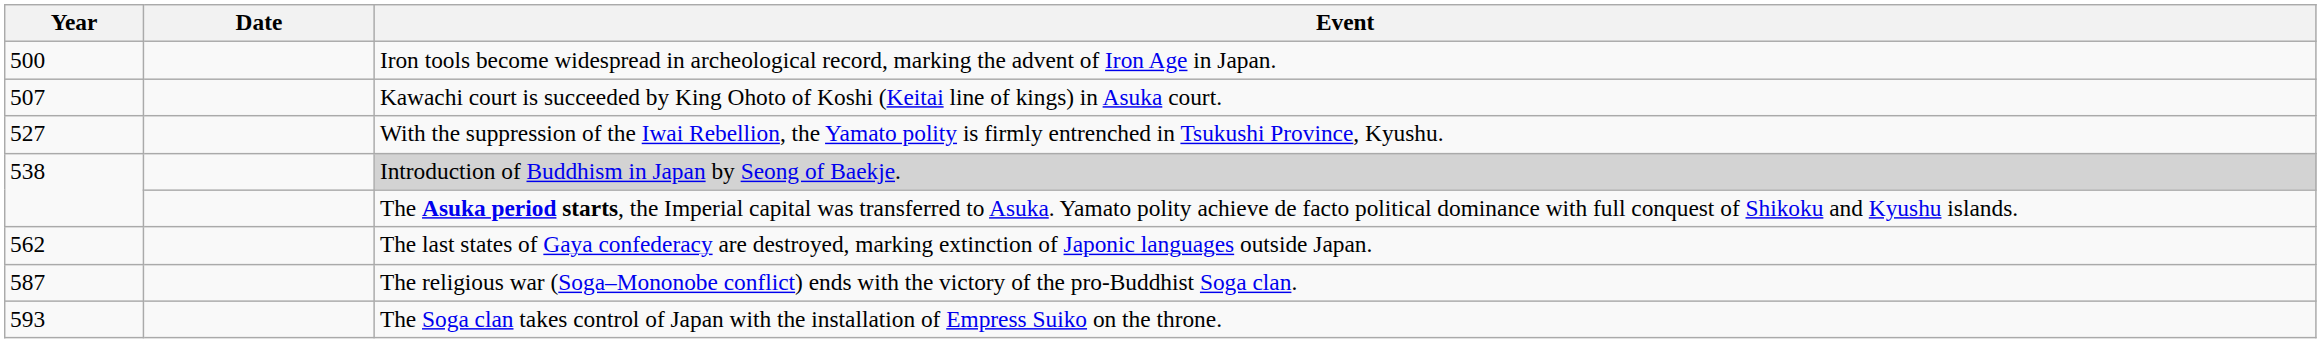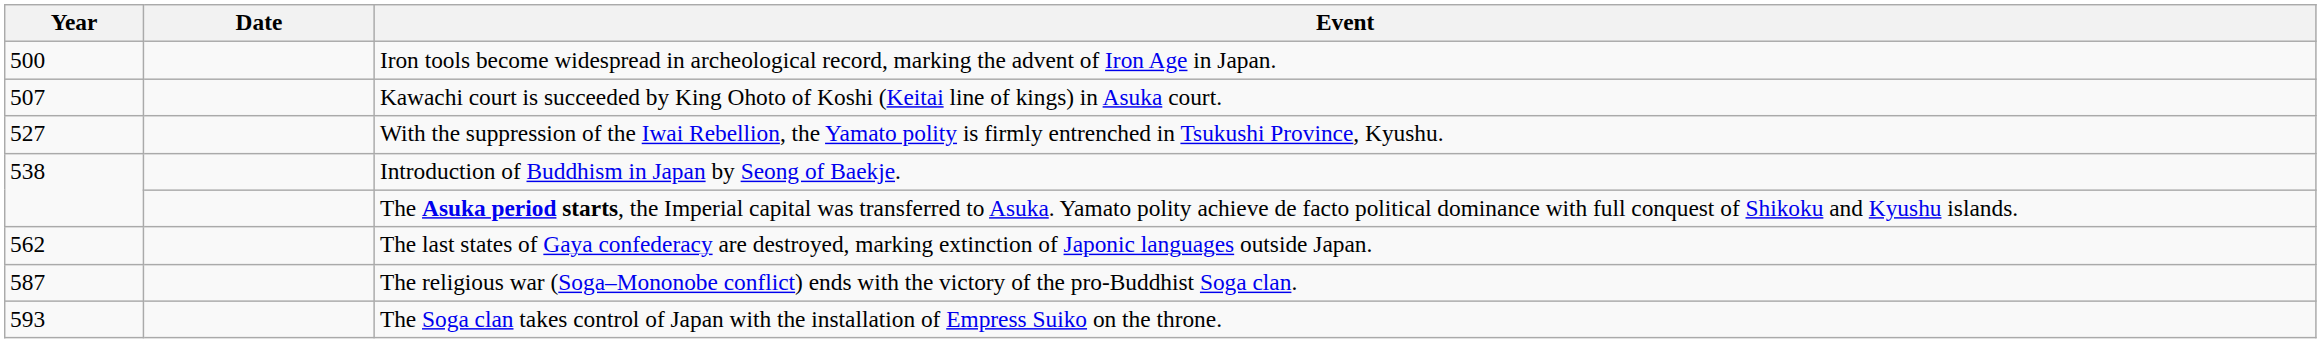(640, 171) lightgrey background -> (640, 171) no background
